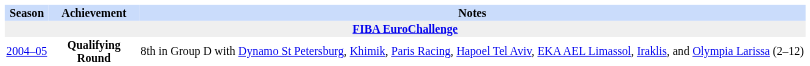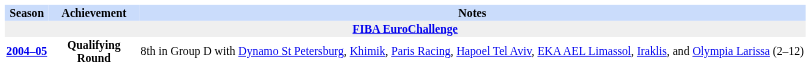(27, 51) normal -> (27, 51) bold
